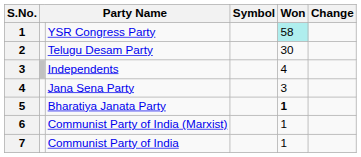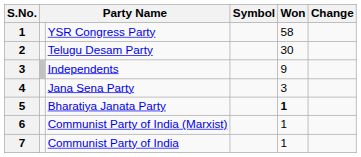(287, 32) paleturquoise background -> (287, 32) no background
(284, 69) 4 -> (284, 69) 9
